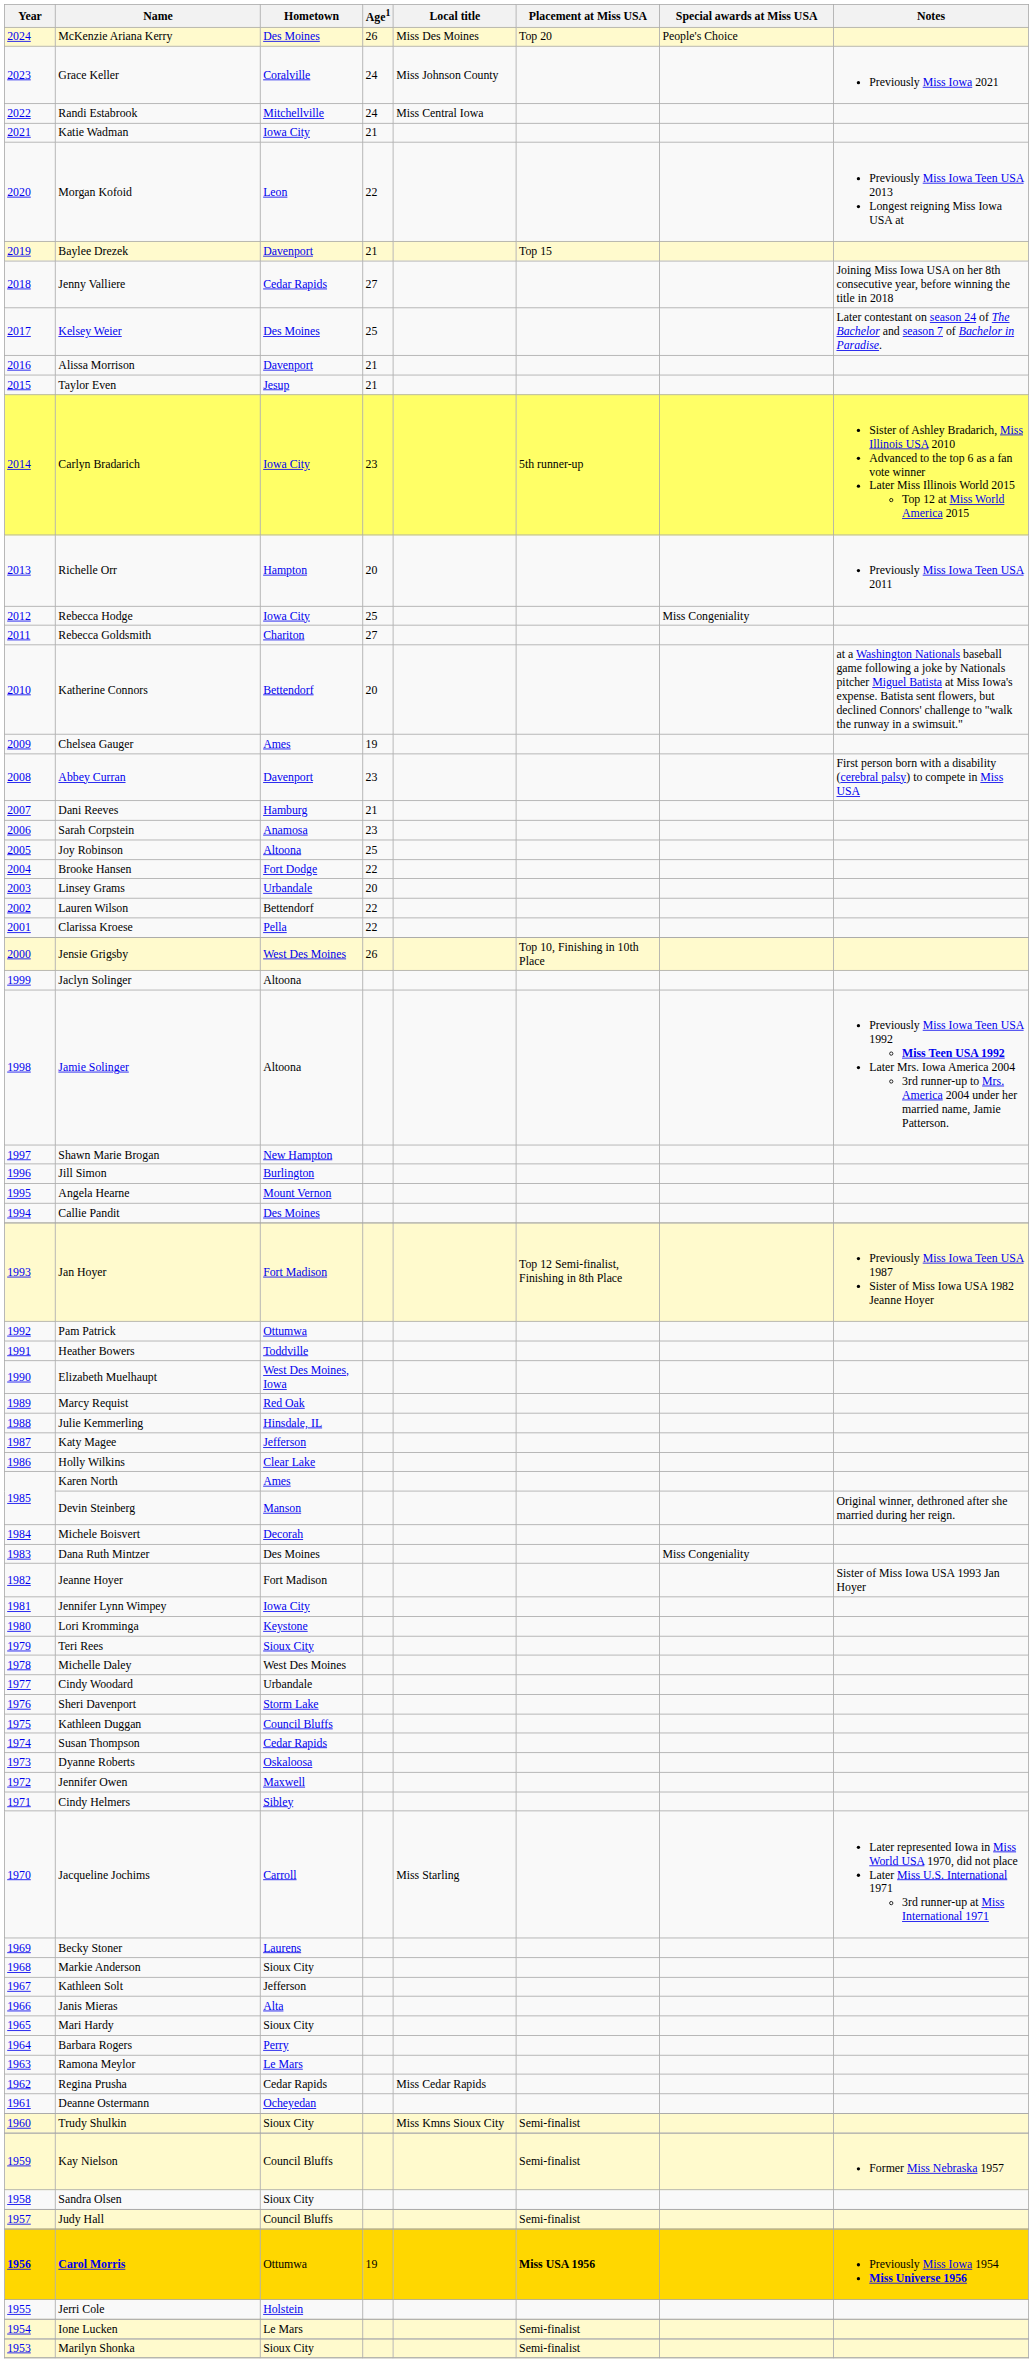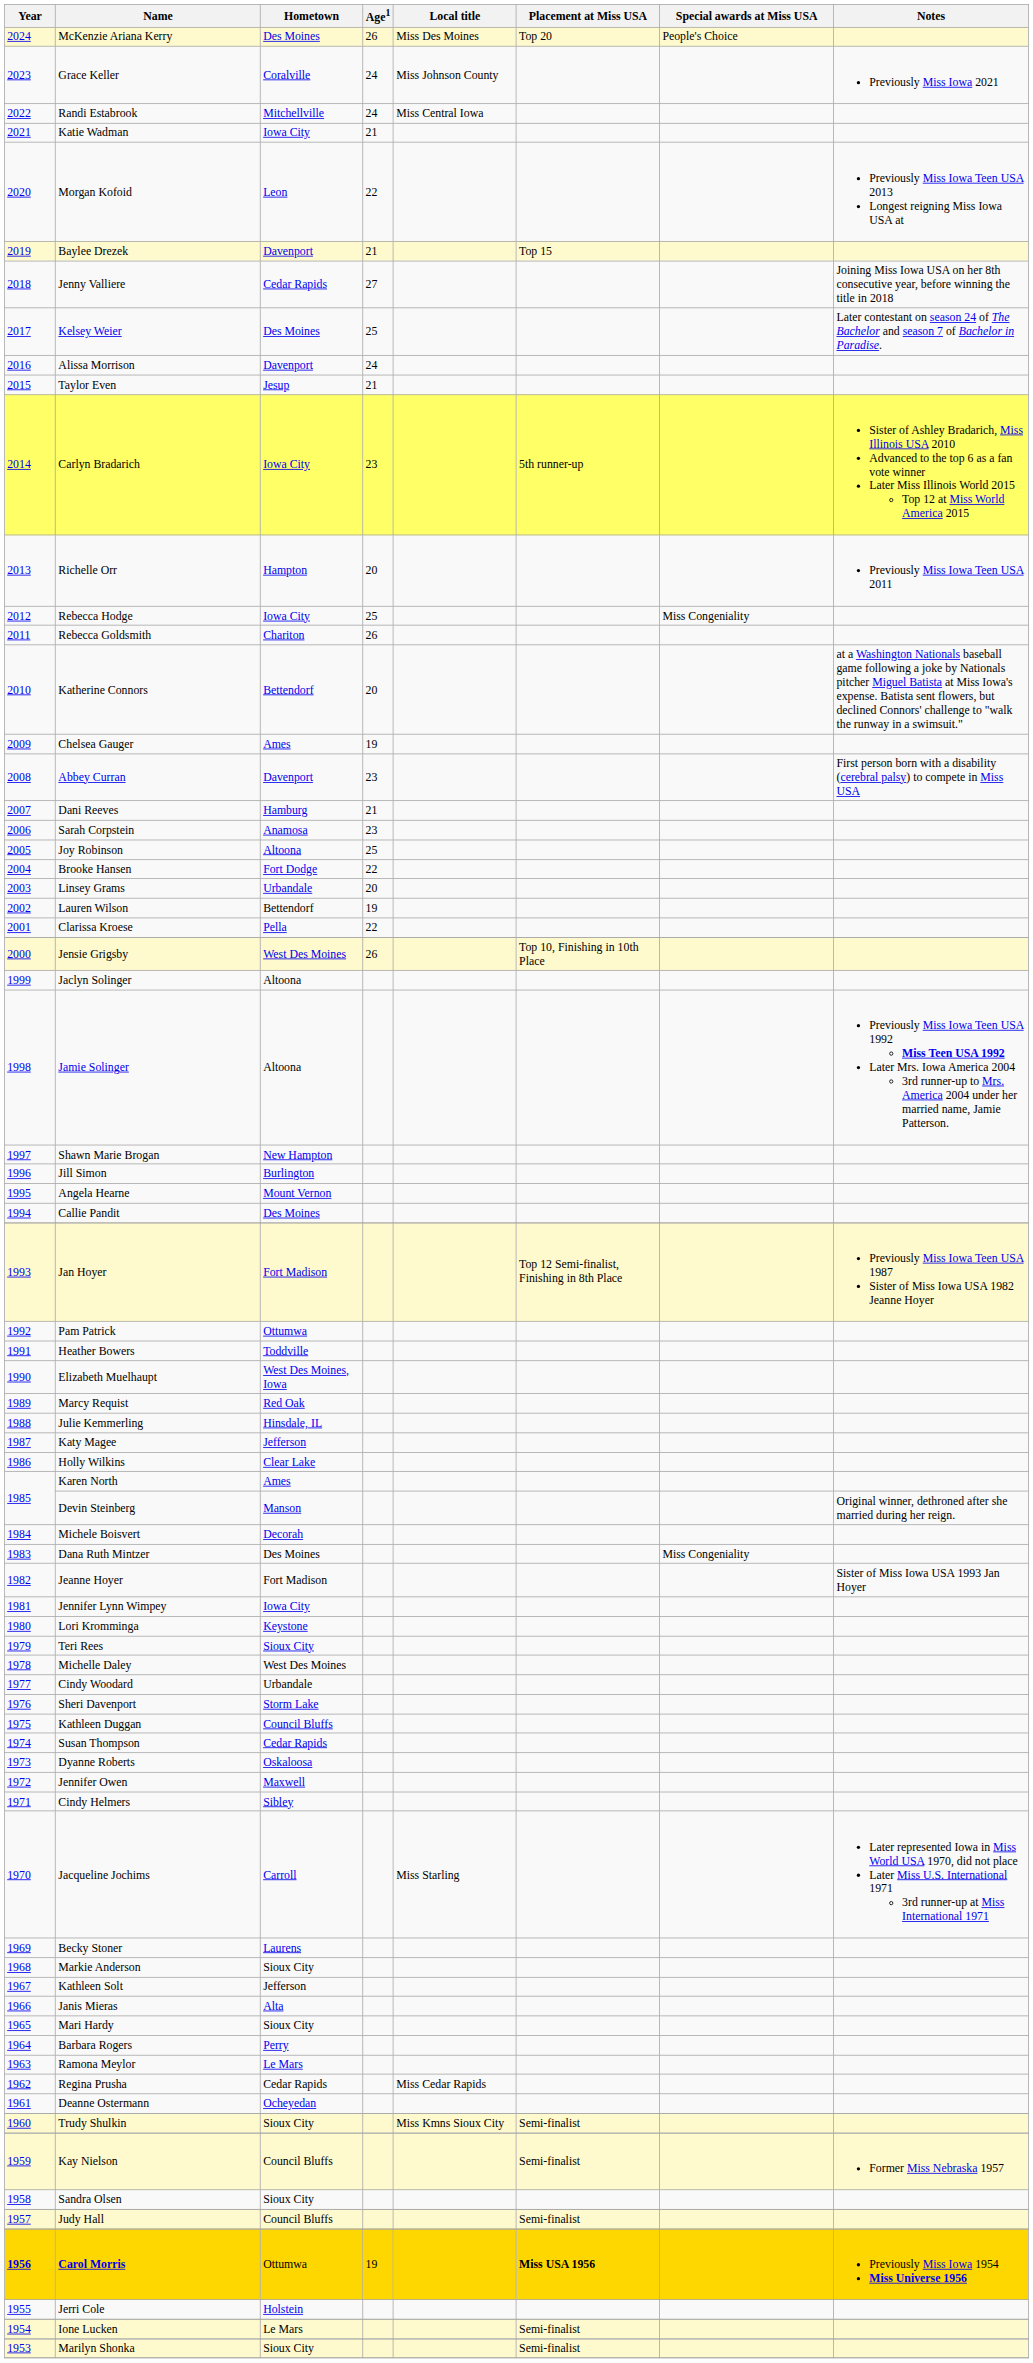(371, 365) 21 -> (371, 365) 24
(371, 635) 27 -> (371, 635) 26
(371, 908) 22 -> (371, 908) 19
